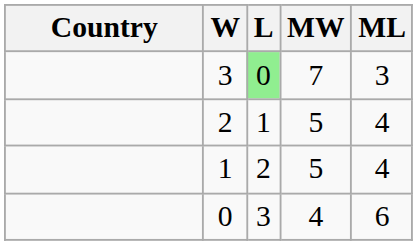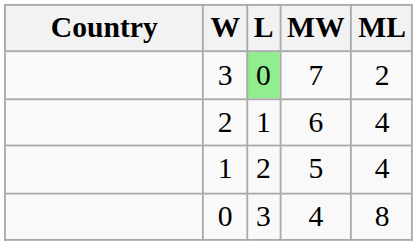(382, 74) 3 -> (382, 74) 2
(316, 121) 5 -> (316, 121) 6
(382, 215) 6 -> (382, 215) 8
